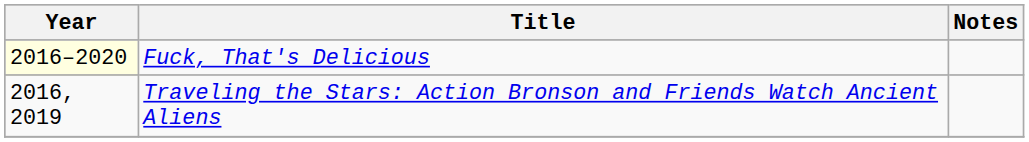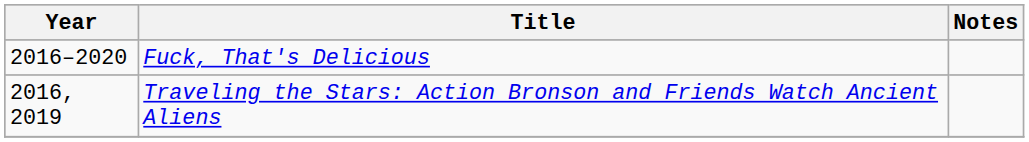(69, 58) lightyellow background -> (69, 58) no background
